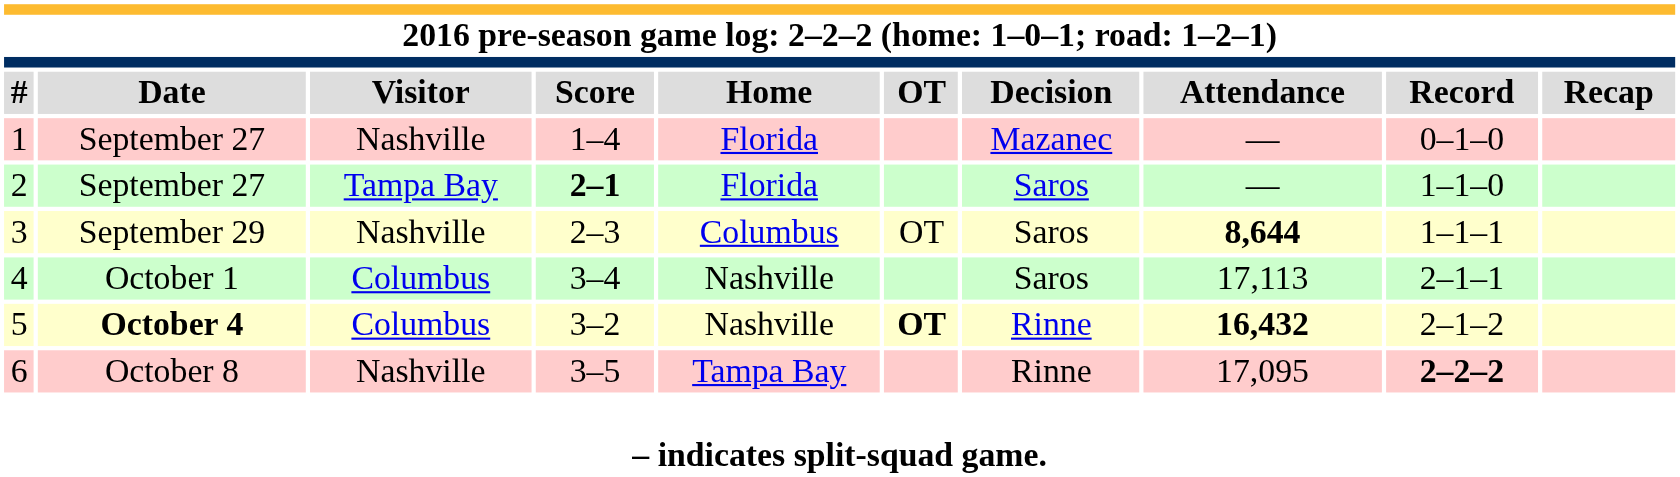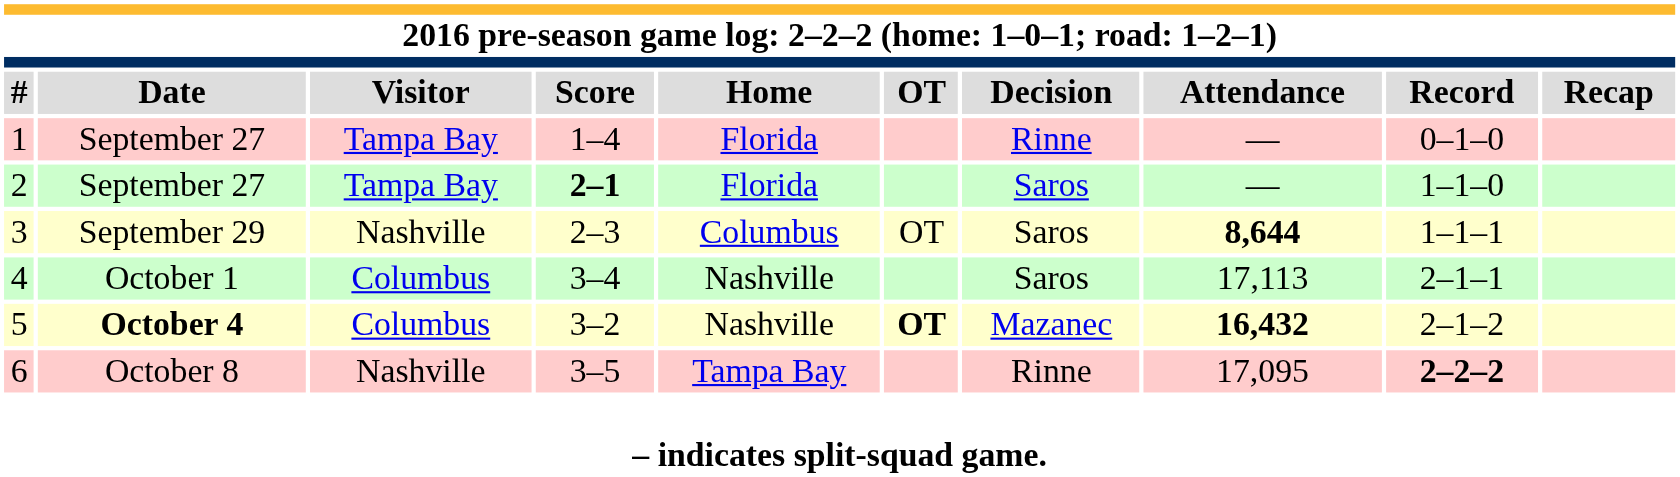(421, 138) Nashville -> (421, 138) Tampa Bay
(1051, 138) Mazanec -> (1051, 138) Rinne
(1051, 324) Rinne -> (1051, 324) Mazanec
